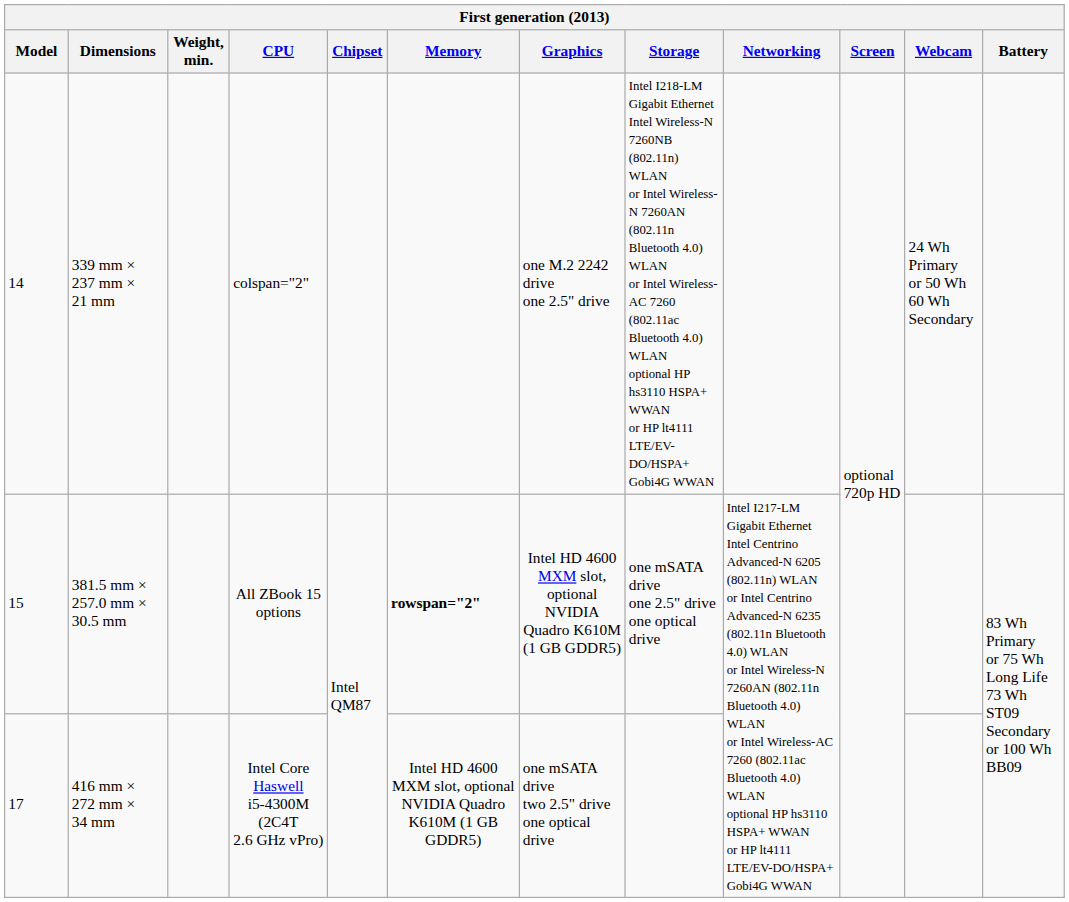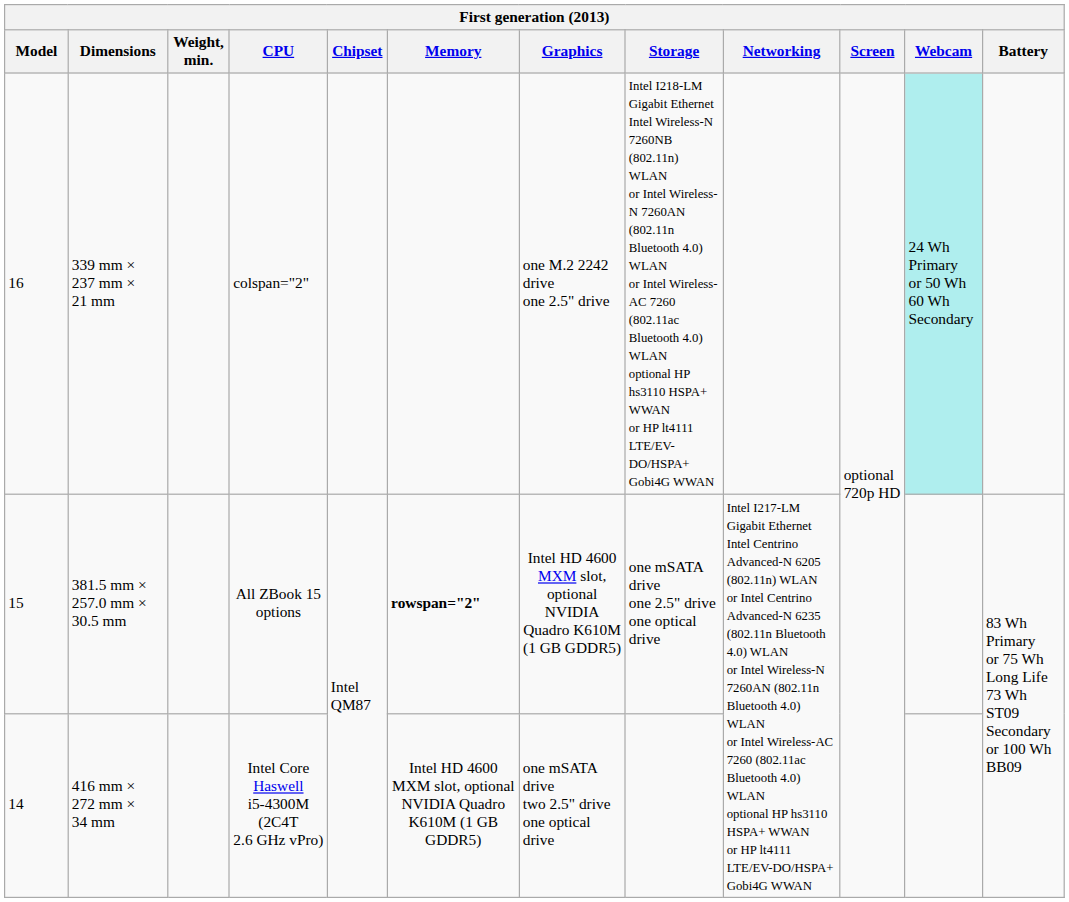(16, 283) 14 -> (16, 283) 16
(941, 283) no background -> (941, 283) paleturquoise background
(16, 805) 17 -> (16, 805) 14
